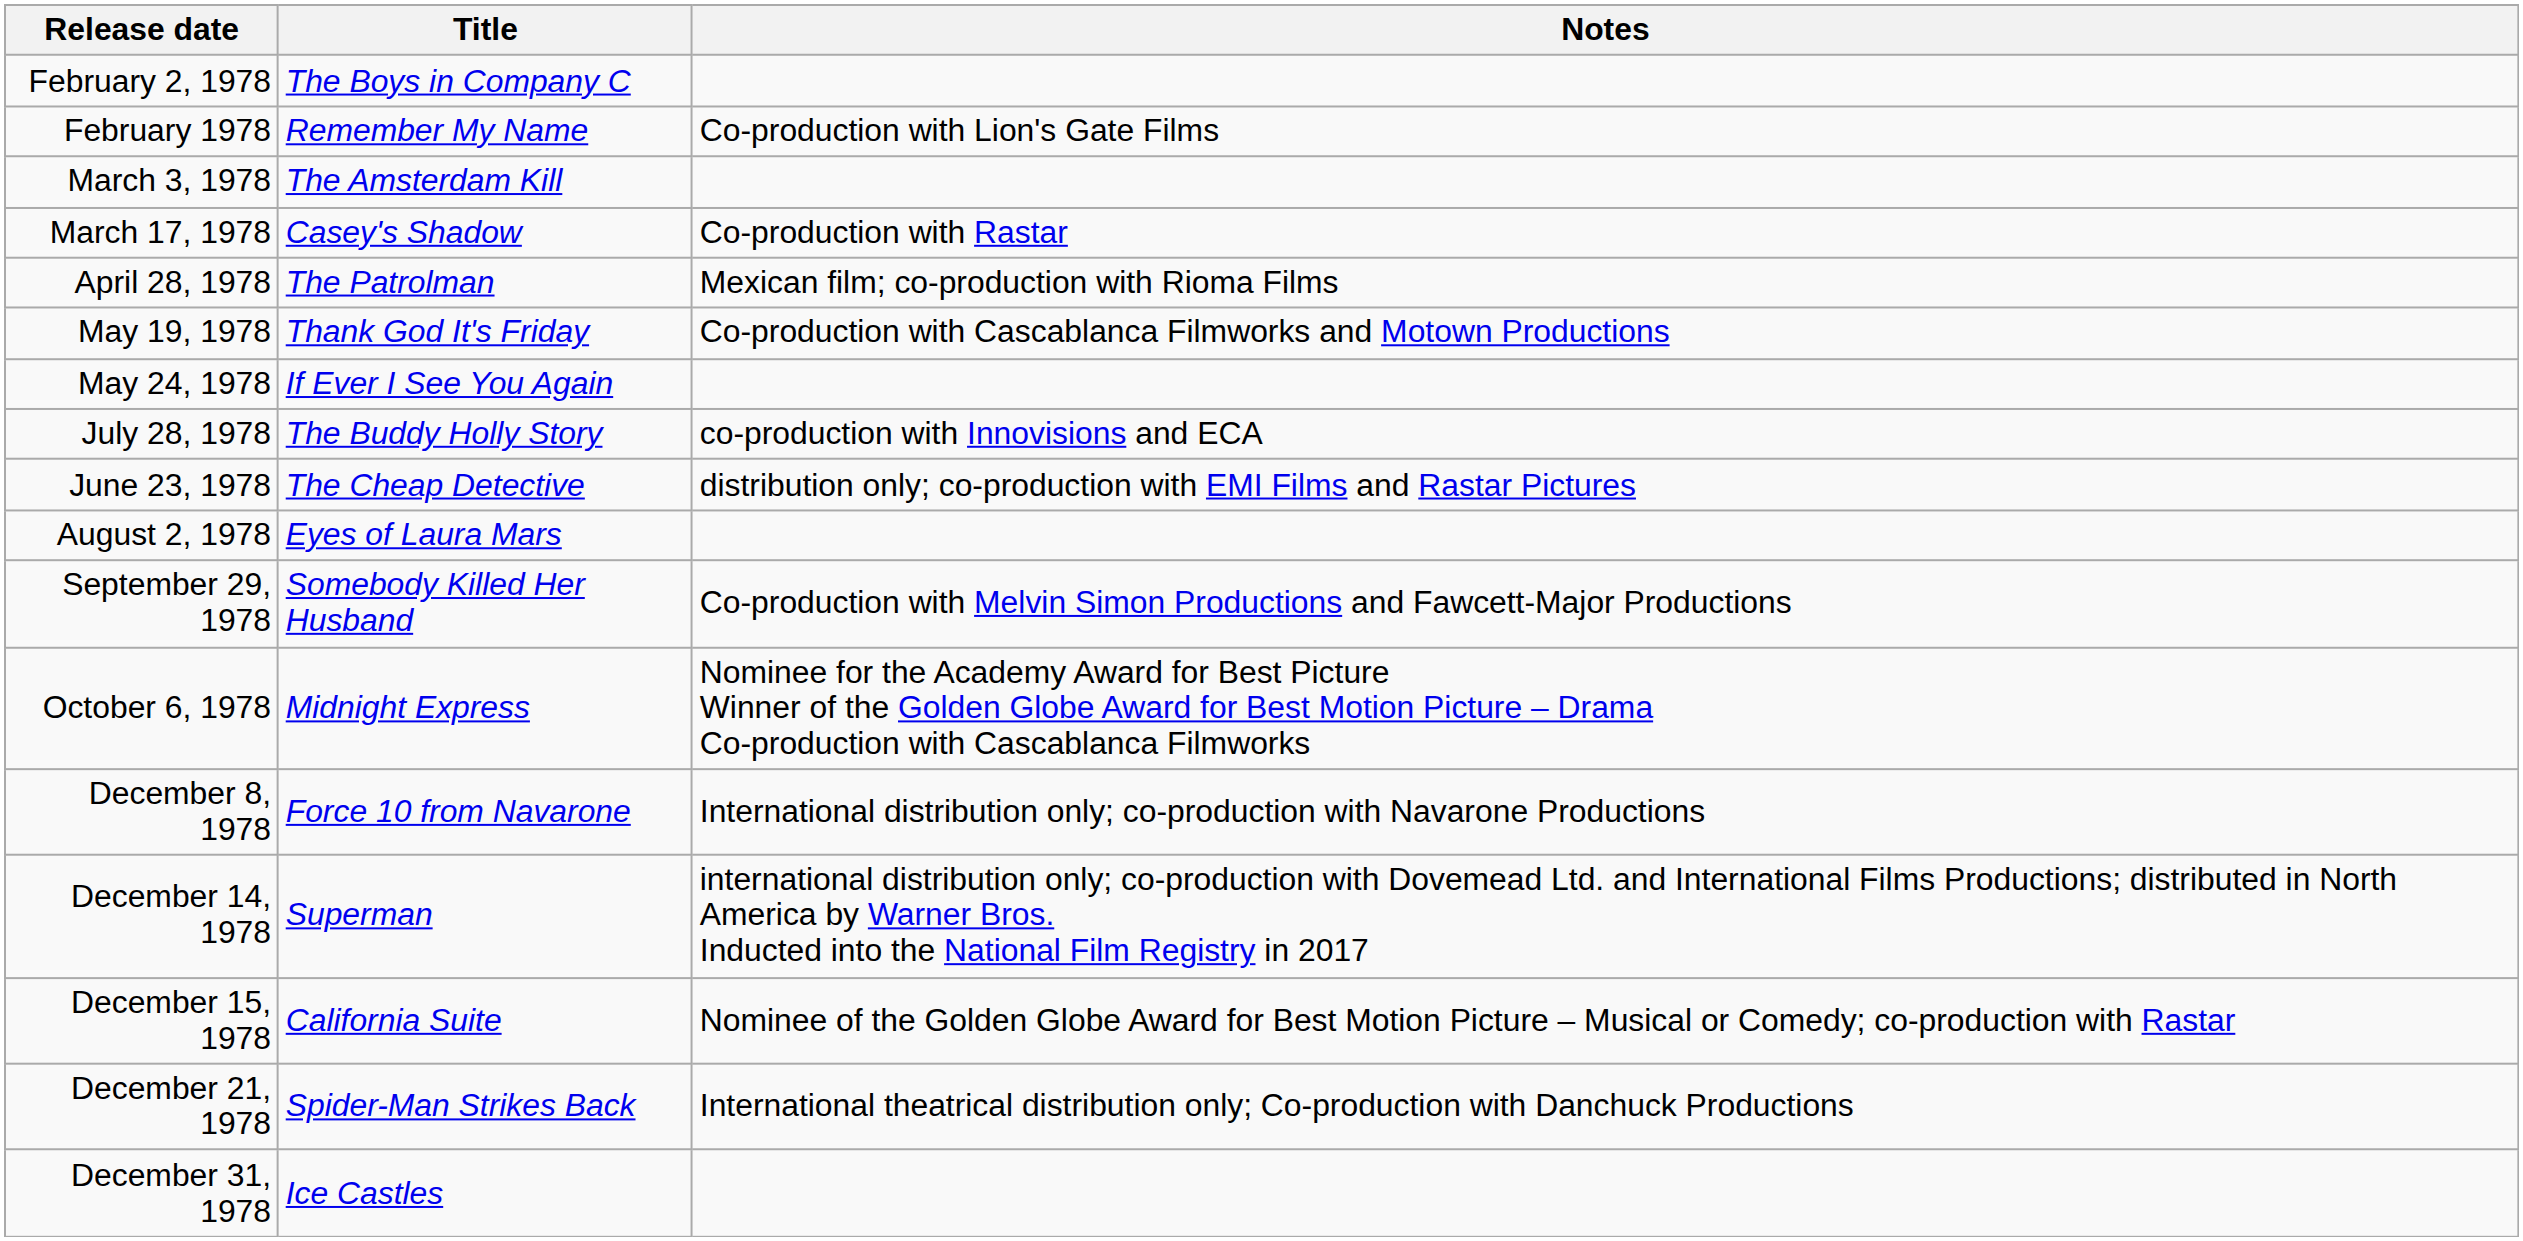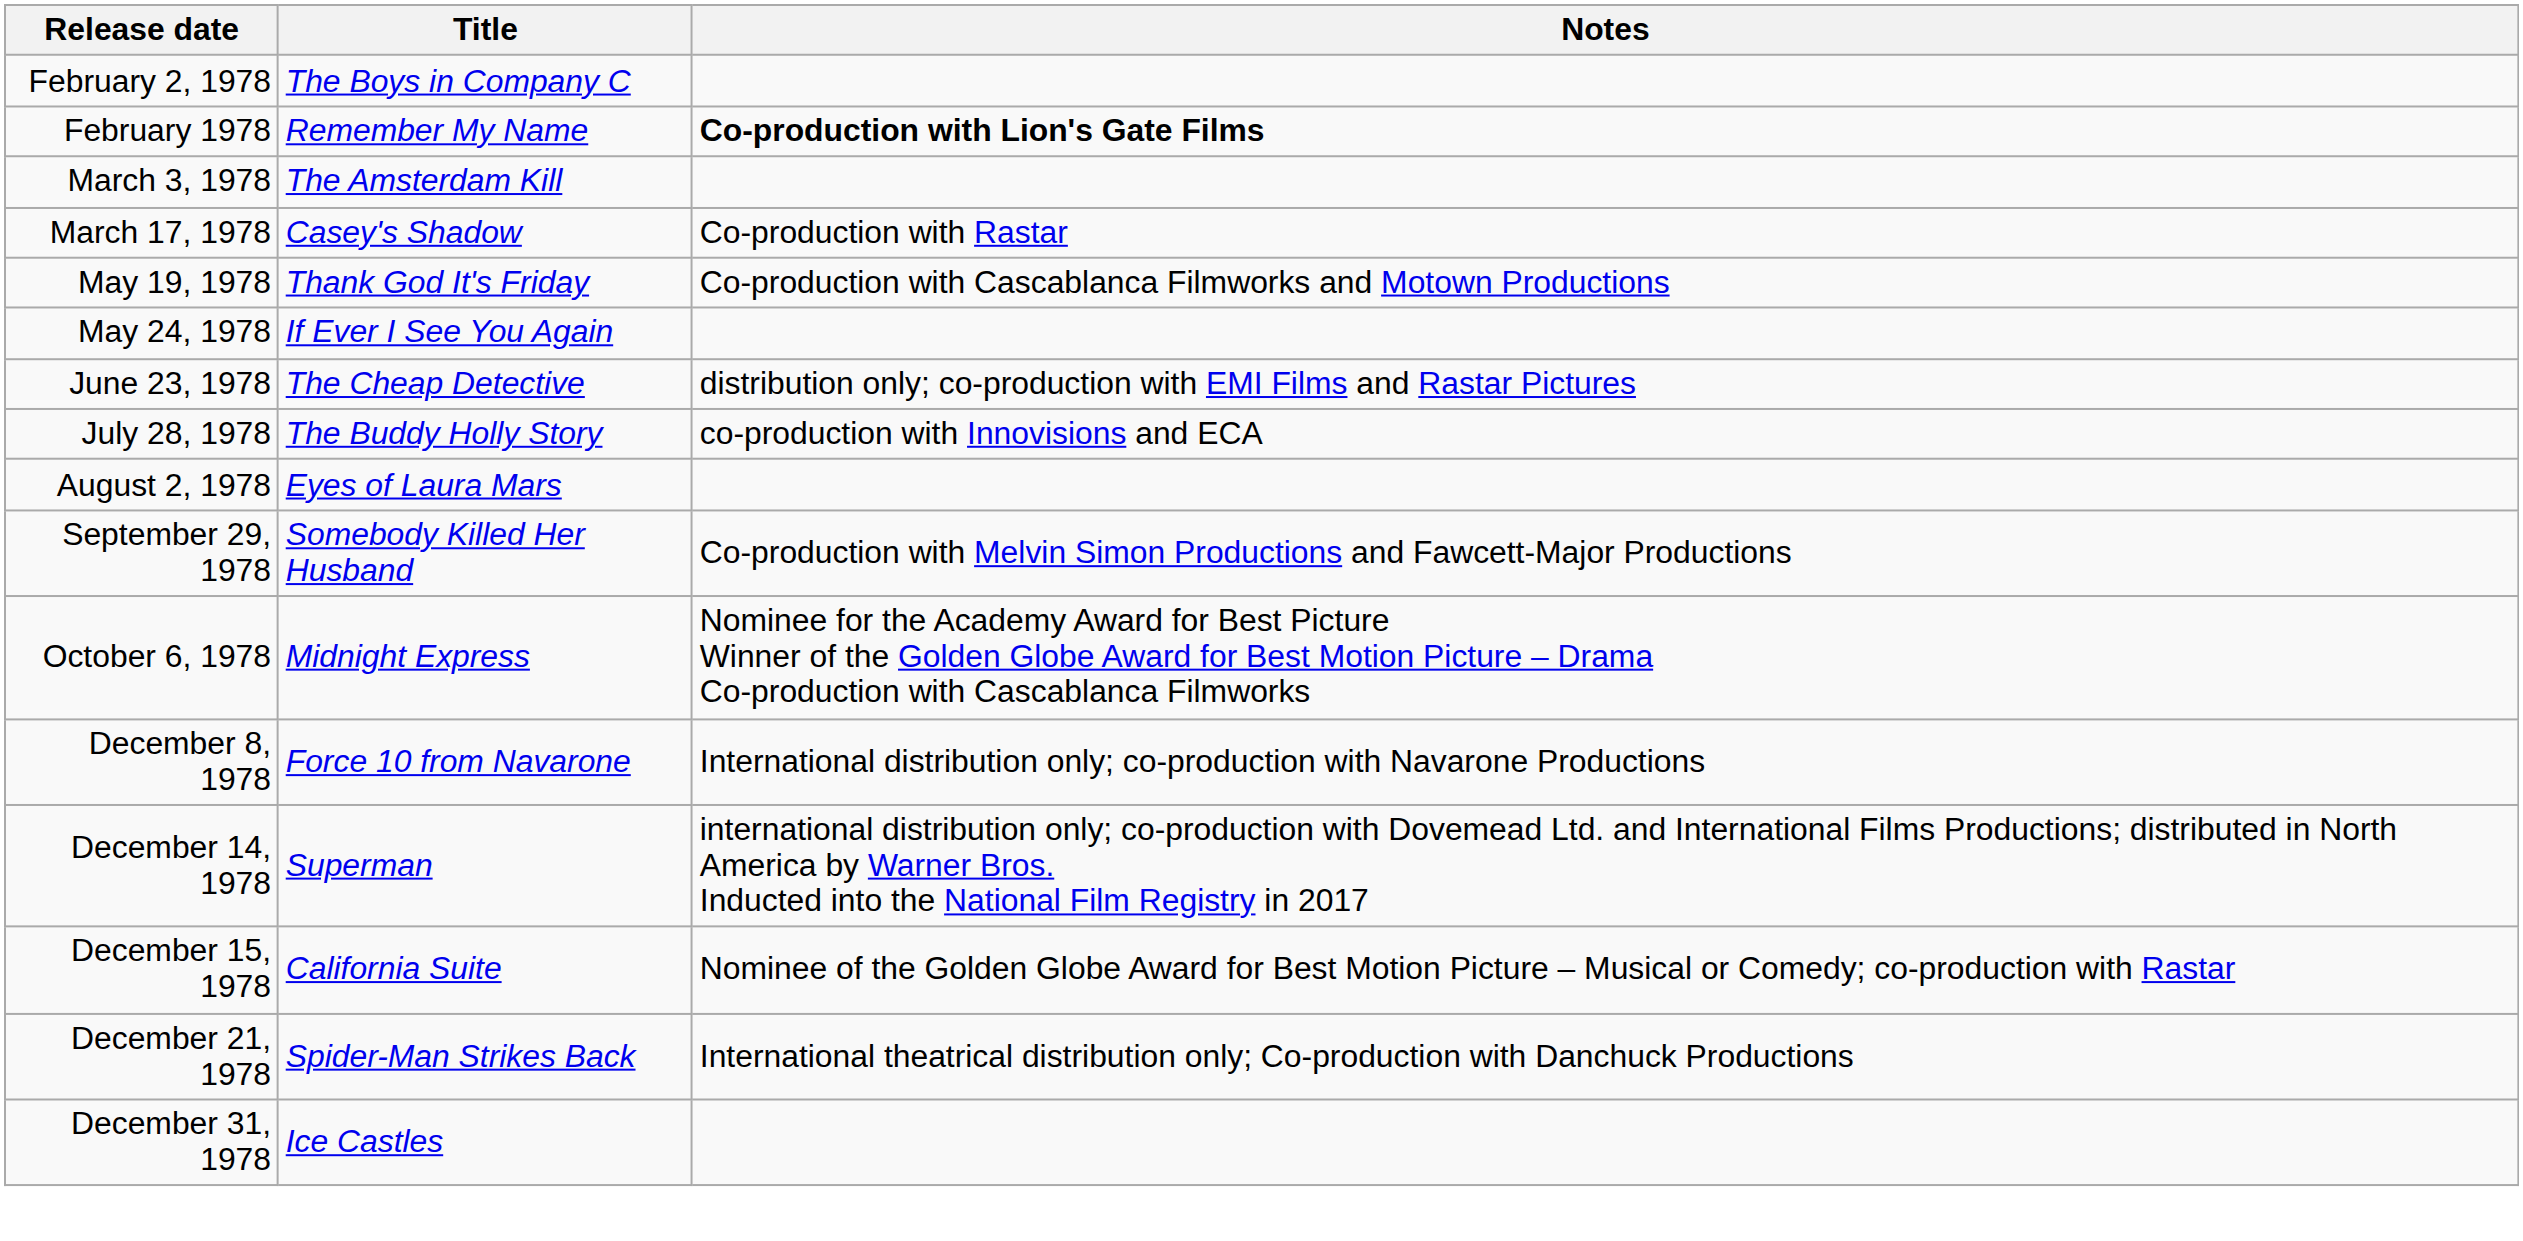(959, 130) normal -> (982, 130) bold
- row: (173, 282)
rows swapped: (170, 484) <-> (176, 433)
